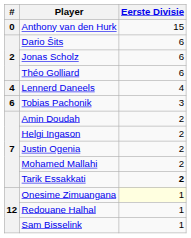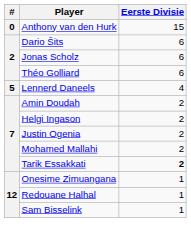(12, 88) 4 -> (12, 88) 5
- row: (57, 103)
(181, 194) lightyellow background -> (181, 179) no background
